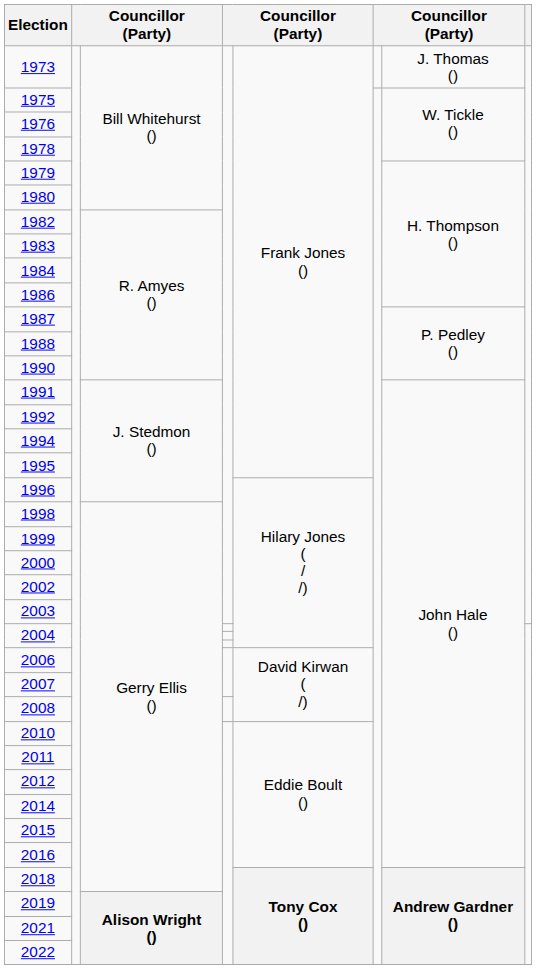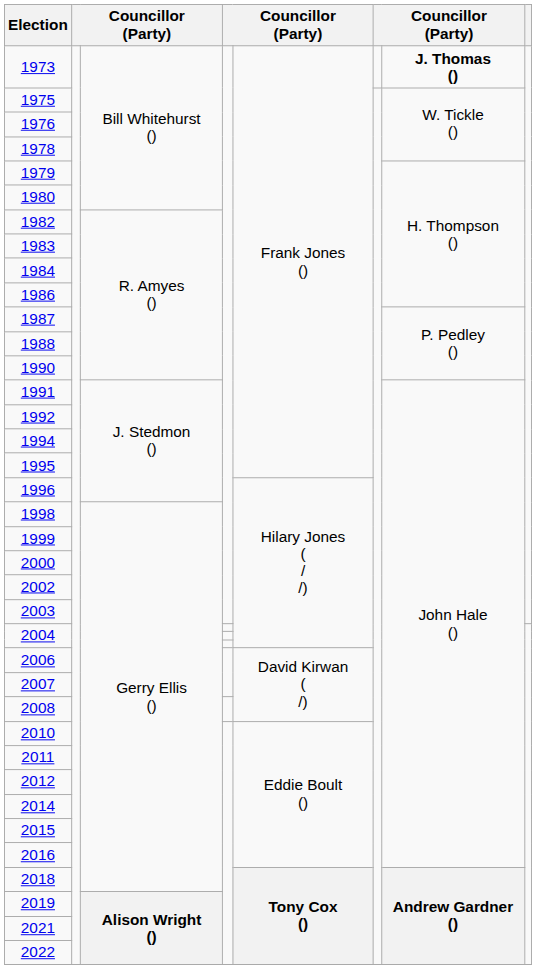(453, 66) normal -> (453, 66) bold
